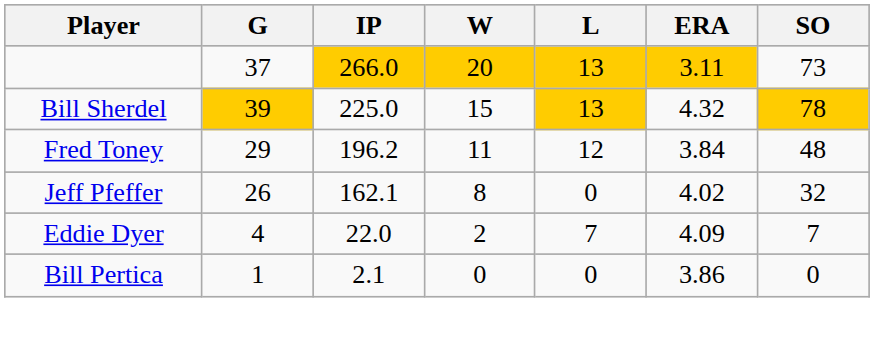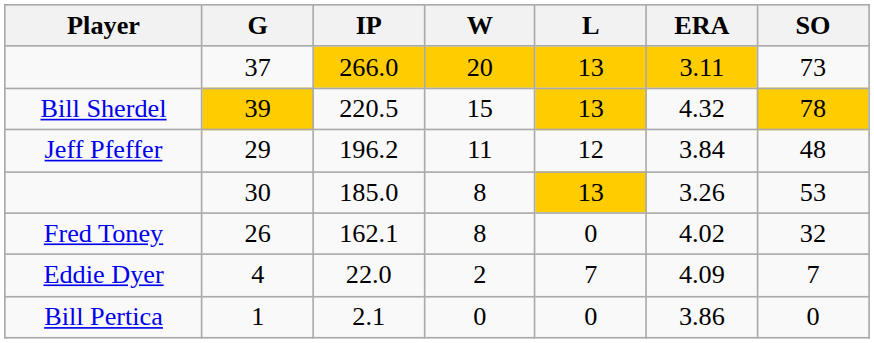(369, 108) 225.0 -> (369, 108) 220.5
(104, 150) Fred Toney -> (104, 150) Jeff Pfeffer
+ row: (258, 191)
(104, 191) Jeff Pfeffer -> (104, 233) Fred Toney
